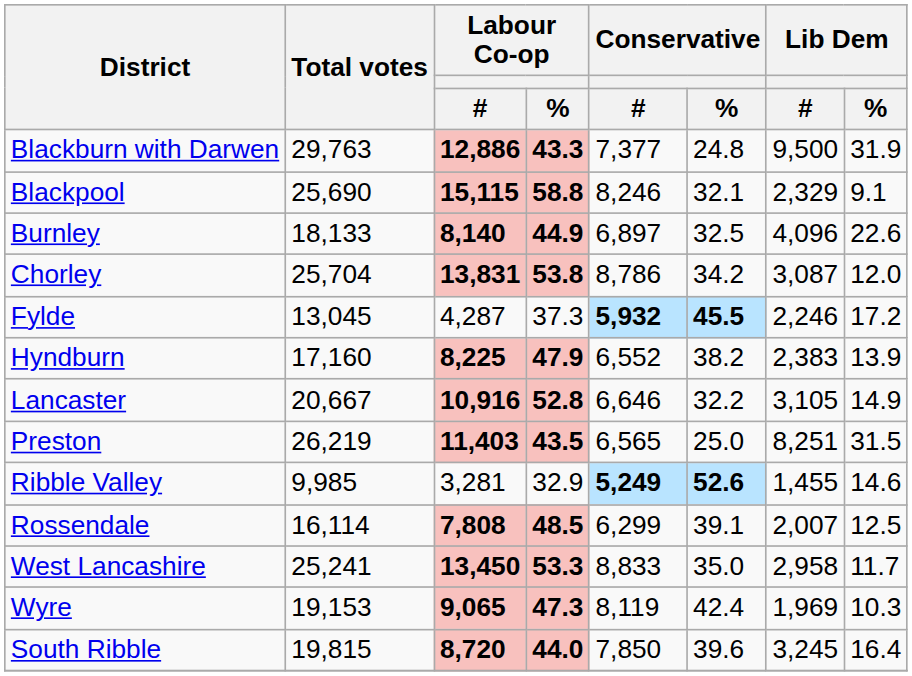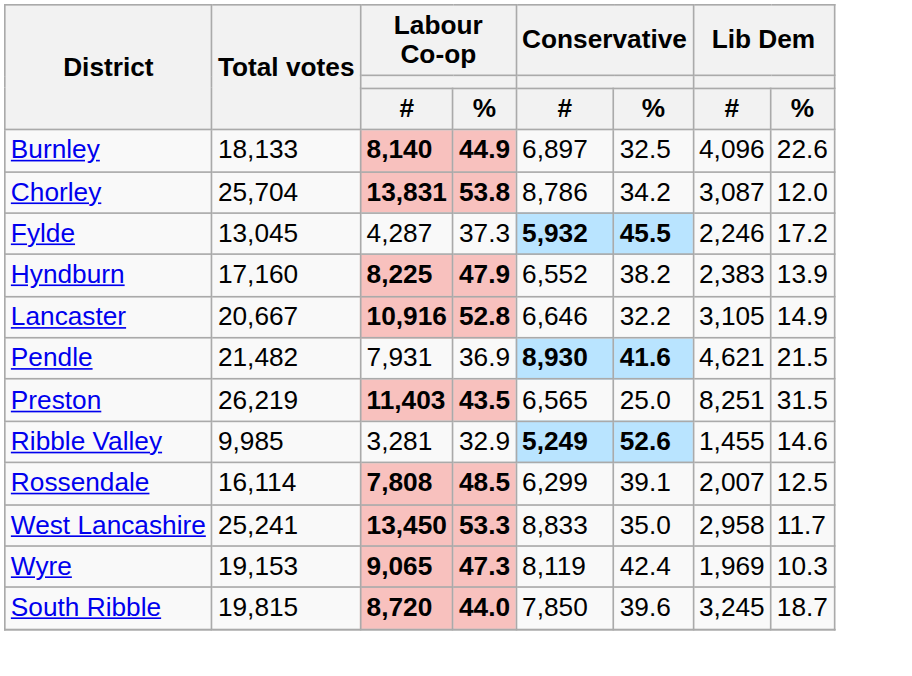- row: (145, 150)
- row: (68, 191)
+ row: (52, 358)
(876, 649) 16.4 -> (802, 607) 18.7
